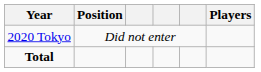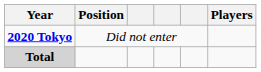(39, 36) normal -> (40, 36) bold
(39, 57) no background -> (40, 57) lightgrey background
